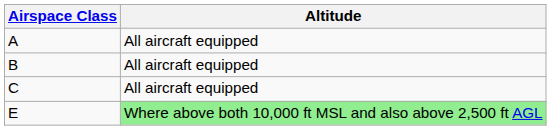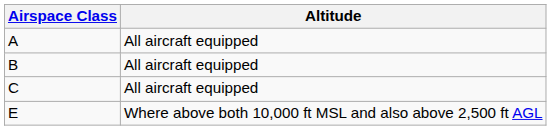(333, 112) lightgreen background -> (333, 112) no background
